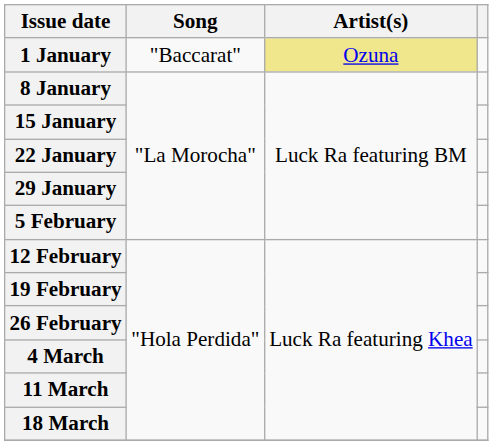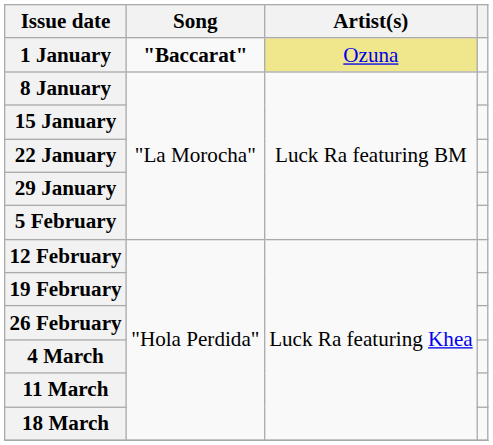(195, 54) normal -> (195, 54) bold
